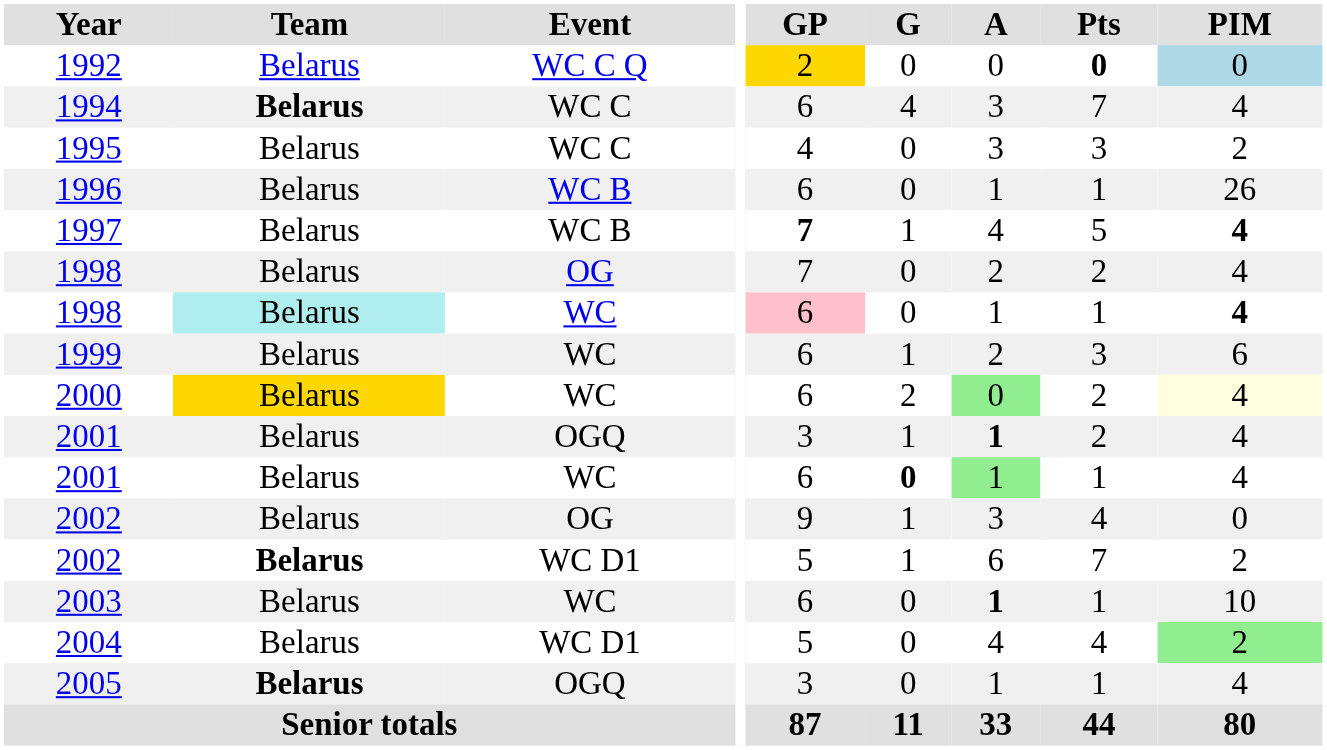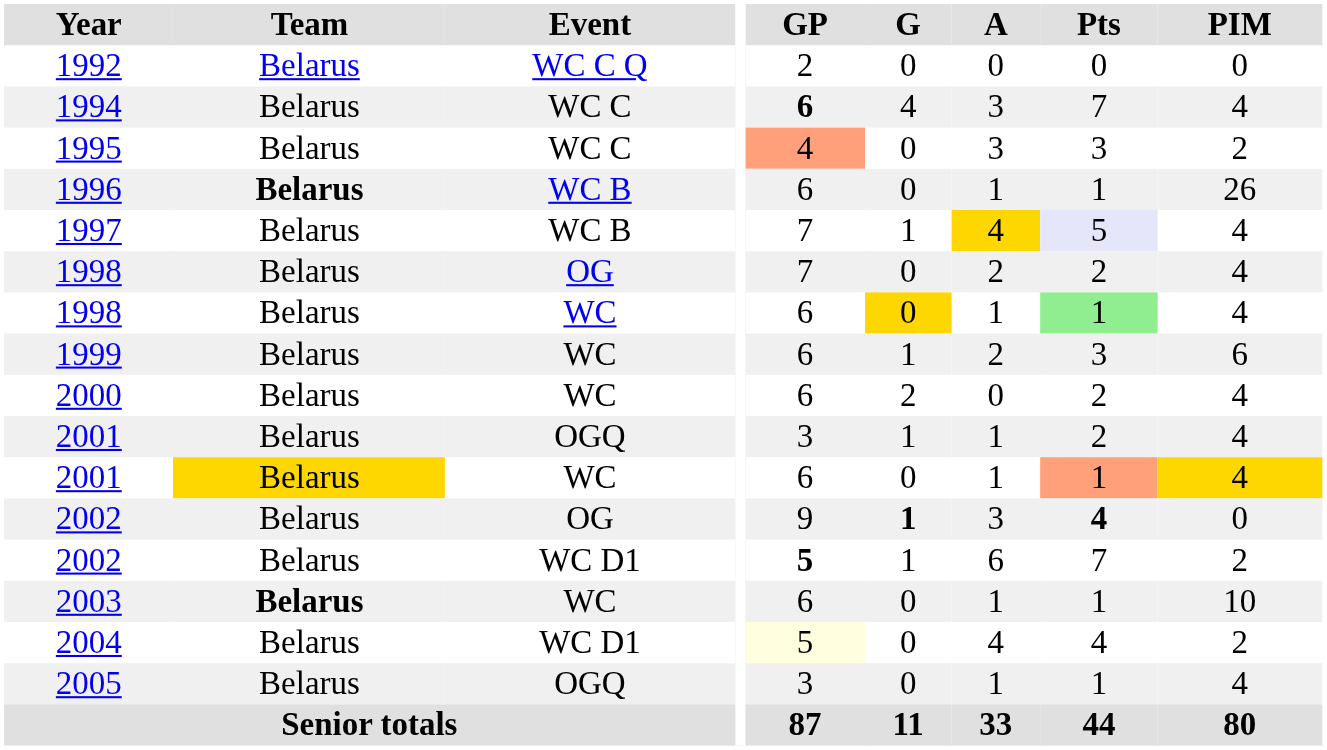(805, 65) gold background -> (805, 65) no background
(1099, 65) bold -> (1099, 65) normal
(1240, 65) lightblue background -> (1240, 65) no background
(309, 106) bold -> (309, 106) normal
(805, 106) normal -> (805, 106) bold
(805, 147) no background -> (805, 147) lightsalmon background
(309, 188) normal -> (309, 188) bold
(805, 230) bold -> (805, 230) normal
(996, 230) no background -> (996, 230) gold background
(1099, 230) no background -> (1099, 230) lavender background
(1240, 230) bold -> (1240, 230) normal
(309, 312) paleturquoise background -> (309, 312) no background
(805, 312) pink background -> (805, 312) no background
(908, 312) no background -> (908, 312) gold background
(1099, 312) no background -> (1099, 312) lightgreen background
(1240, 312) bold -> (1240, 312) normal
(309, 394) gold background -> (309, 394) no background
(996, 394) lightgreen background -> (996, 394) no background
(1240, 394) lightyellow background -> (1240, 394) no background
(996, 436) bold -> (996, 436) normal
(309, 477) no background -> (309, 477) gold background
(908, 477) bold -> (908, 477) normal
(996, 477) lightgreen background -> (996, 477) no background
(1099, 477) no background -> (1099, 477) lightsalmon background
(1240, 477) no background -> (1240, 477) gold background
(908, 518) normal -> (908, 518) bold
(1099, 518) normal -> (1099, 518) bold
(309, 559) bold -> (309, 559) normal
(805, 559) normal -> (805, 559) bold
(309, 600) normal -> (309, 600) bold
(996, 600) bold -> (996, 600) normal
(805, 642) no background -> (805, 642) lightyellow background
(1240, 642) lightgreen background -> (1240, 642) no background
(309, 683) bold -> (309, 683) normal
